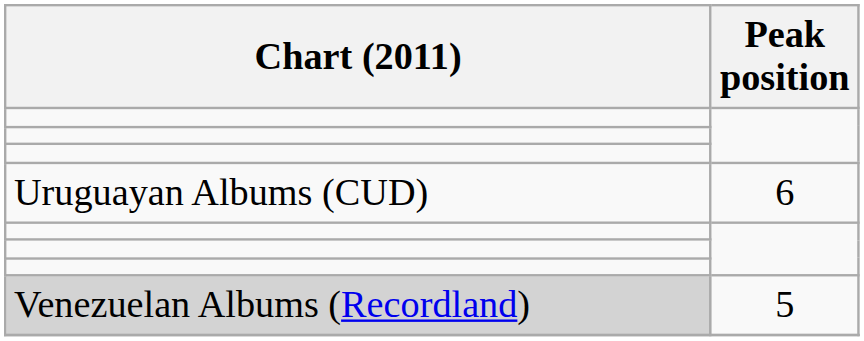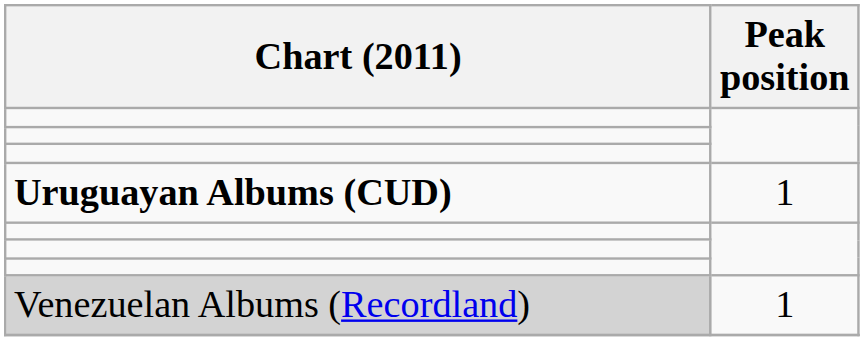(221, 191) normal -> (233, 191) bold
(785, 191) 6 -> (785, 191) 1
(785, 304) 5 -> (785, 304) 1
